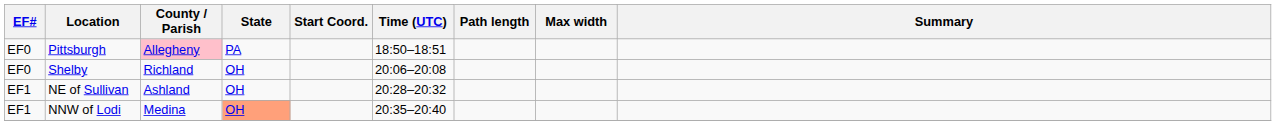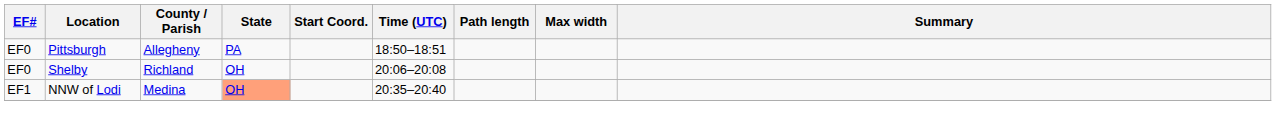(172, 49) pink background -> (172, 49) no background
- row: (88, 89)
